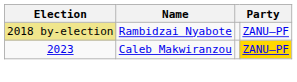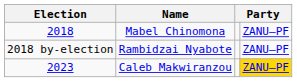+ row: (175, 31)
(60, 31) khaki background -> (60, 49) no background
